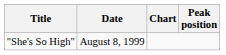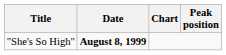(112, 41) normal -> (113, 41) bold
